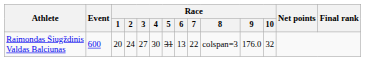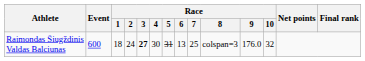(118, 44) 20 -> (118, 44) 18
(143, 44) normal -> (143, 44) bold
(194, 44) 22 -> (194, 44) 25
